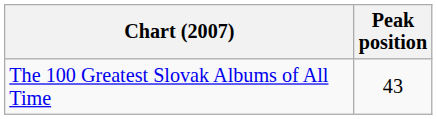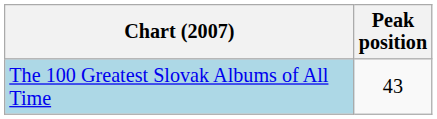(169, 86) no background -> (169, 86) lightblue background
